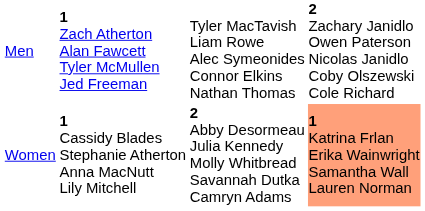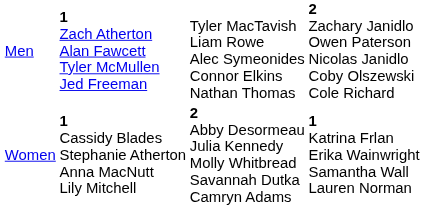(364, 155) lightsalmon background -> (364, 155) no background
